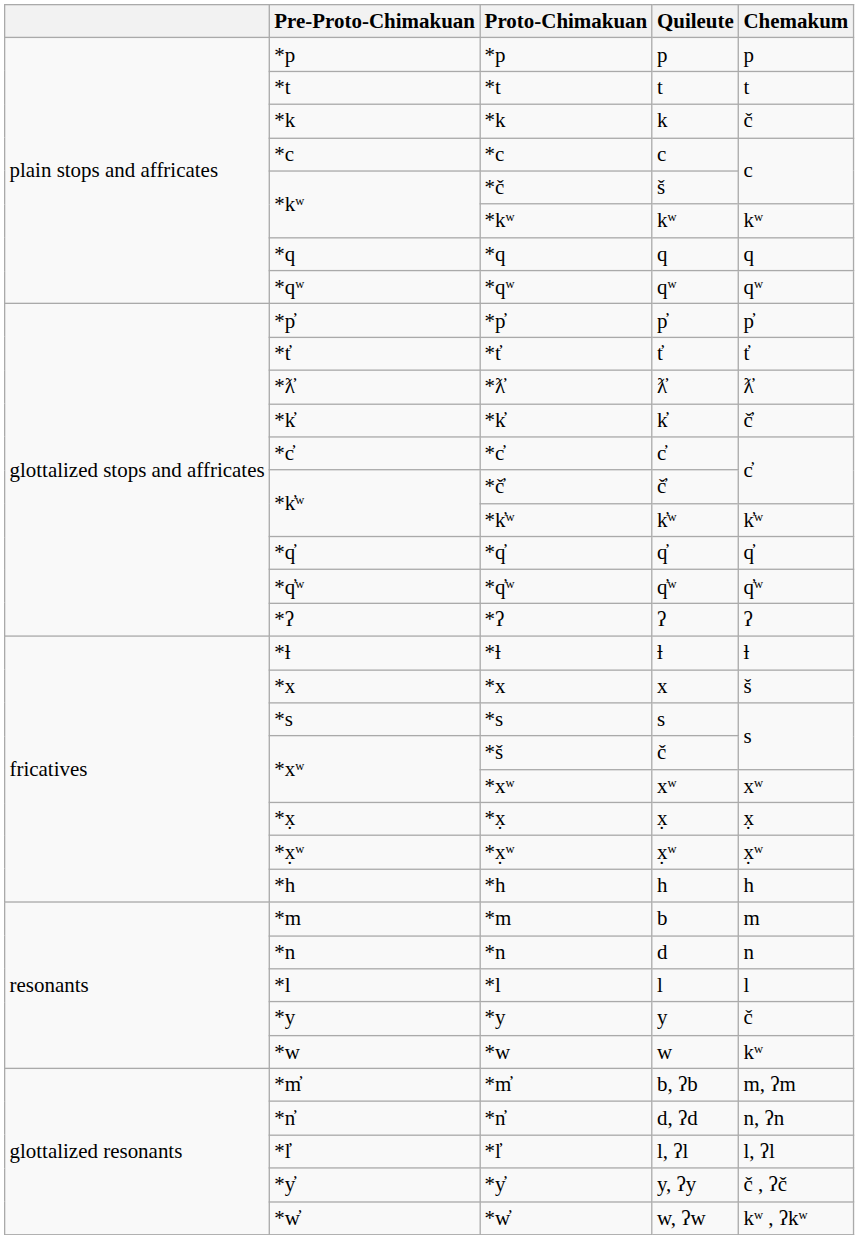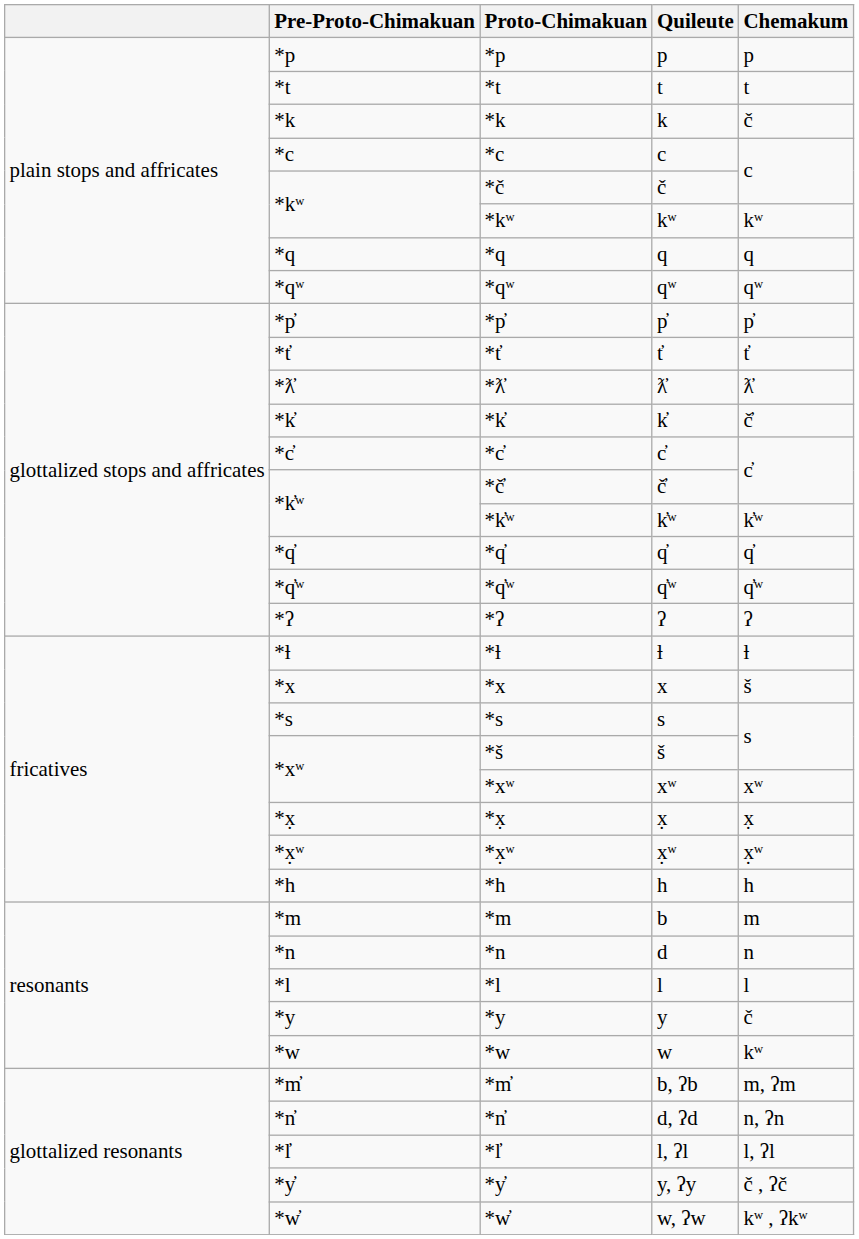(661, 187) š -> (662, 187) č
(662, 752) č -> (661, 752) š
